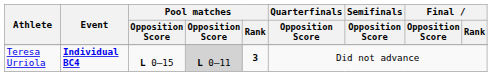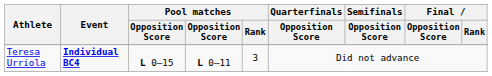(214, 63) lightgrey background -> (214, 63) no background
(255, 58) bold -> (255, 58) normal
